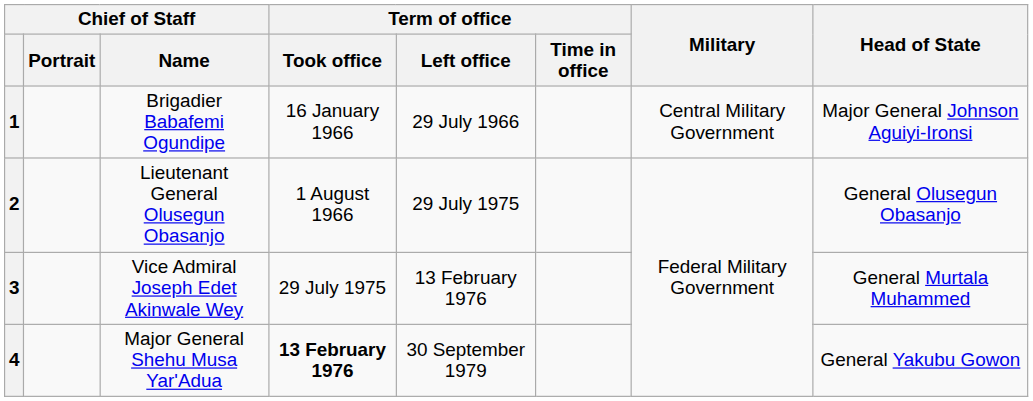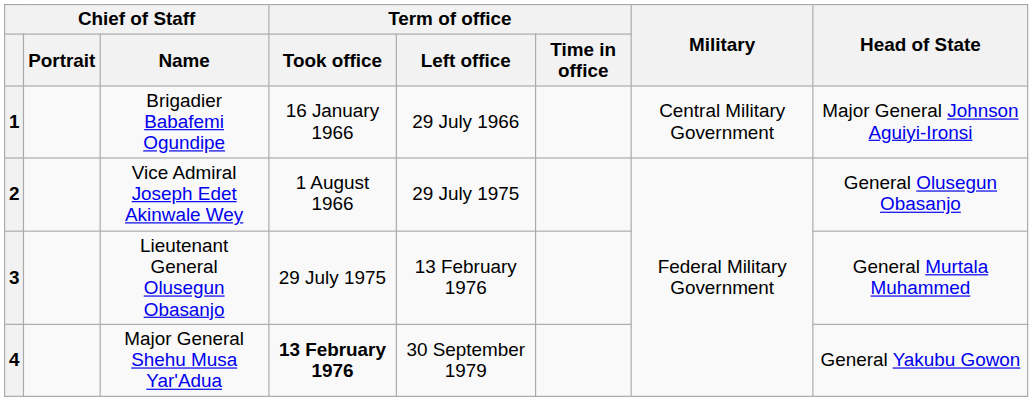(184, 204) Lieutenant General Olusegun Obasanjo -> (184, 194) Vice Admiral Joseph Edet Akinwale Wey
(184, 287) Vice Admiral Joseph Edet Akinwale Wey -> (184, 277) Lieutenant General Olusegun Obasanjo
